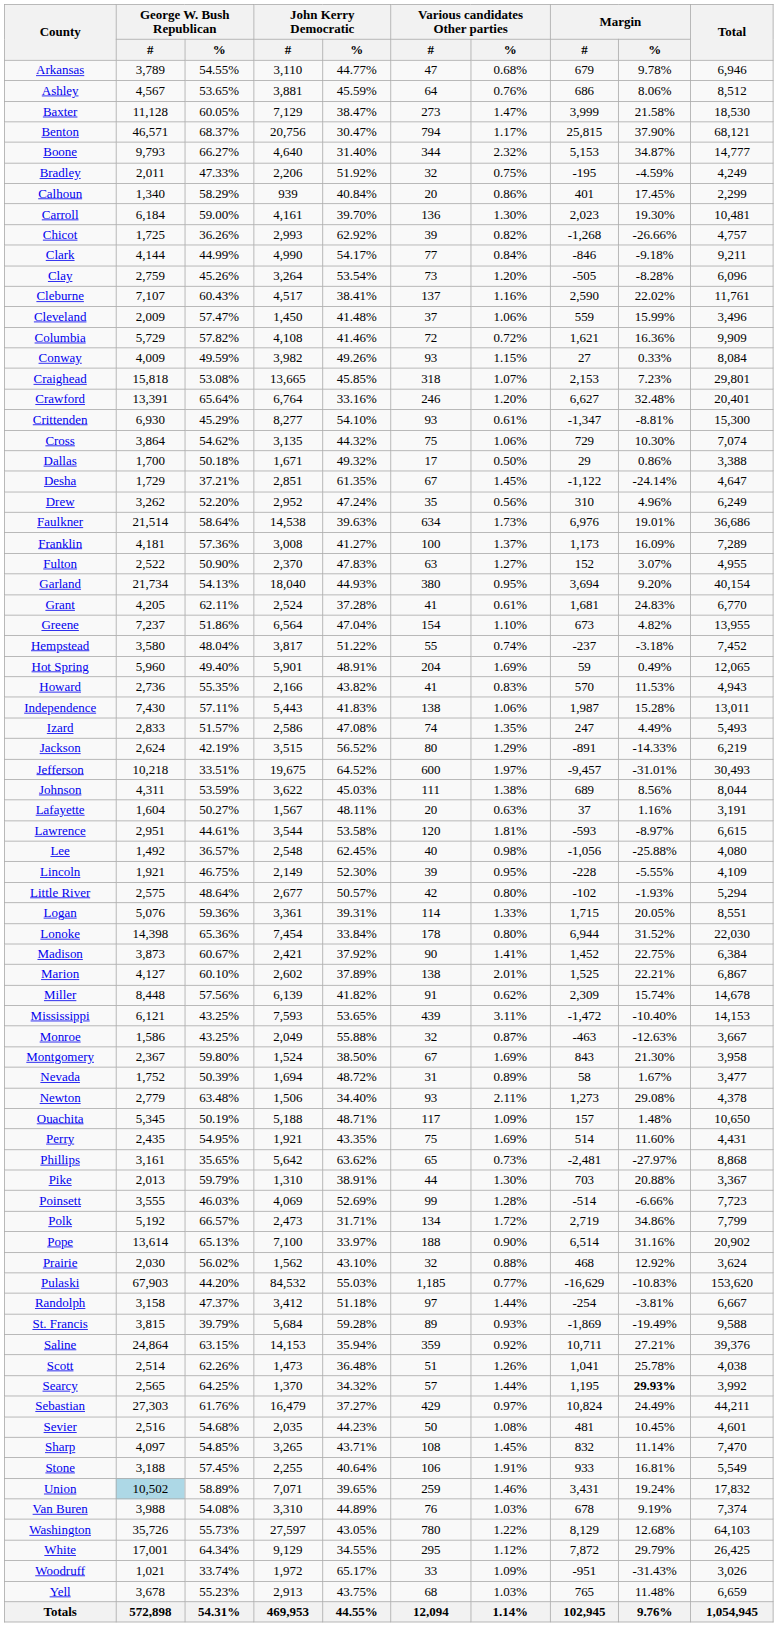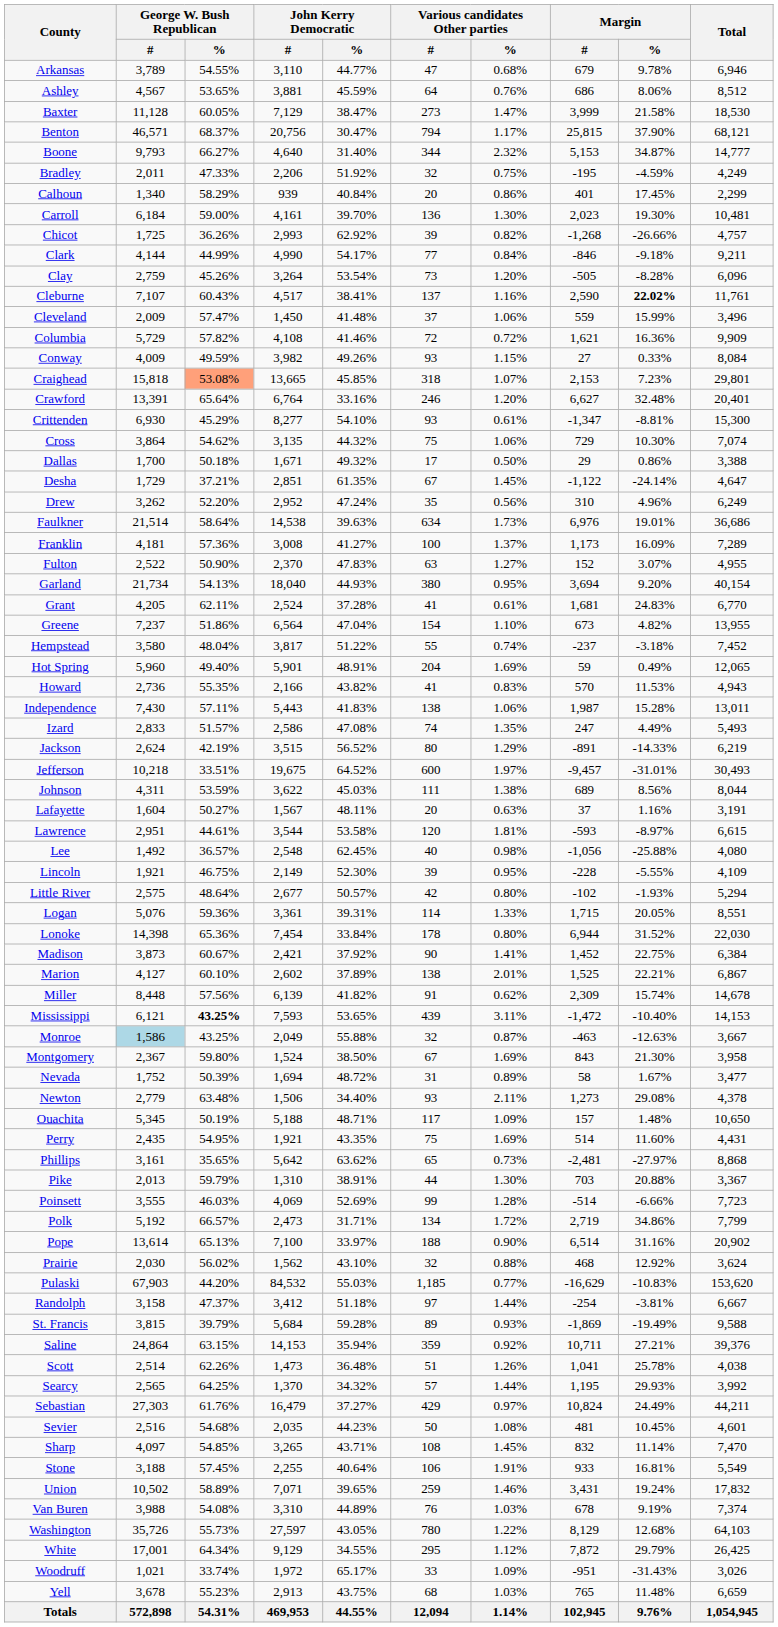(655, 296) normal -> (655, 296) bold
(219, 378) no background -> (219, 378) lightsalmon background
(219, 1015) normal -> (219, 1015) bold
(150, 1036) no background -> (150, 1036) lightblue background
(655, 1385) bold -> (655, 1385) normal
(150, 1488) lightblue background -> (150, 1488) no background
